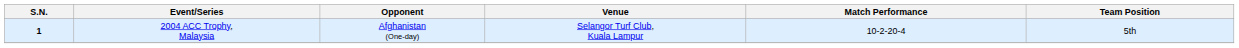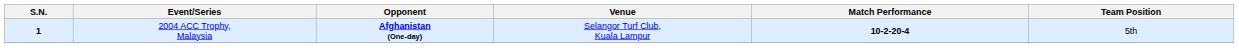(402, 31) normal -> (405, 31) bold
(886, 31) normal -> (890, 31) bold
